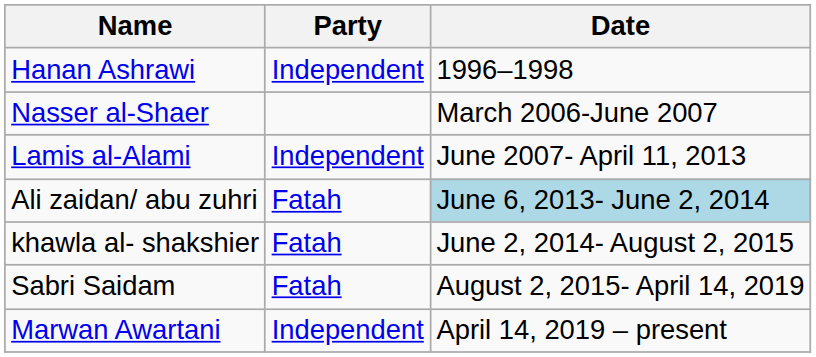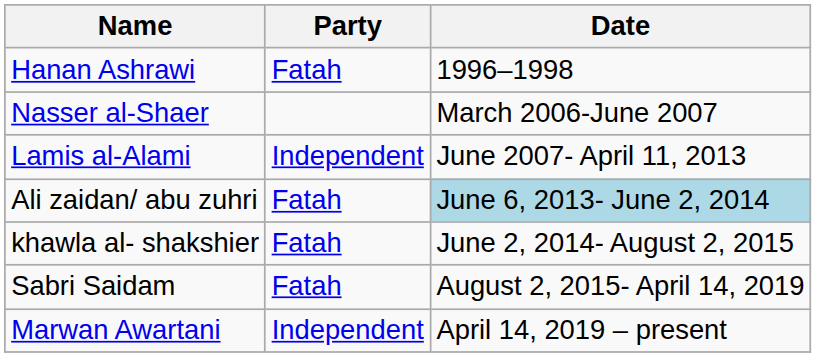(348, 69) Independent -> (307, 69) Fatah
